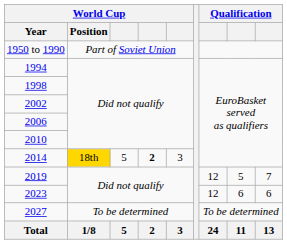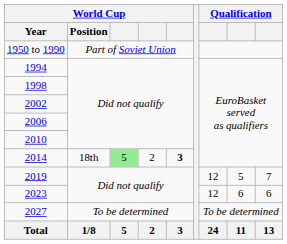(89, 158) gold background -> (89, 158) no background
(124, 158) no background -> (124, 158) lightgreen background
(152, 158) bold -> (152, 158) normal
(180, 158) normal -> (180, 158) bold
